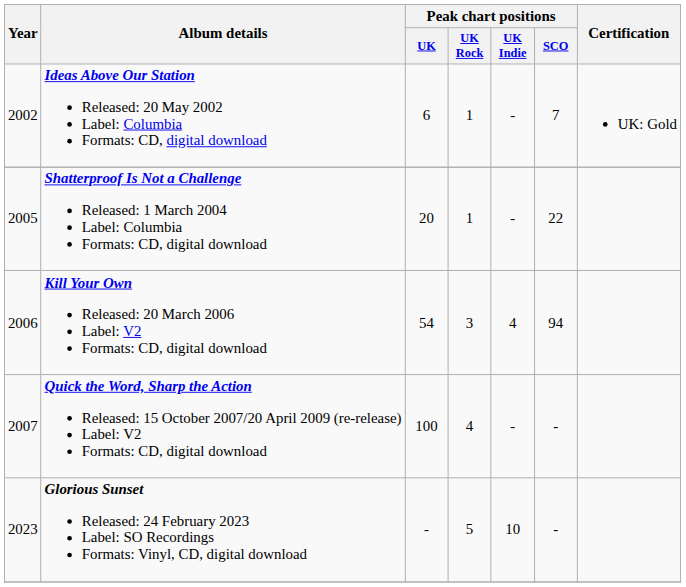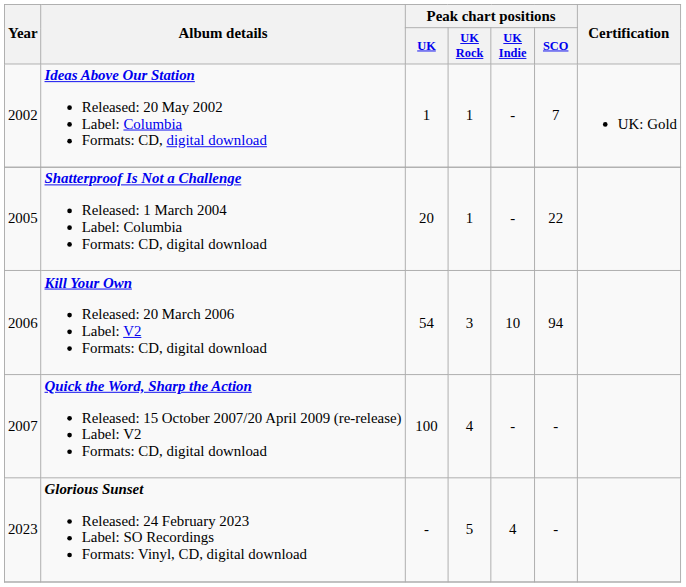(426, 115) 6 -> (426, 115) 1
(513, 322) 4 -> (513, 322) 10
(513, 529) 10 -> (513, 529) 4
